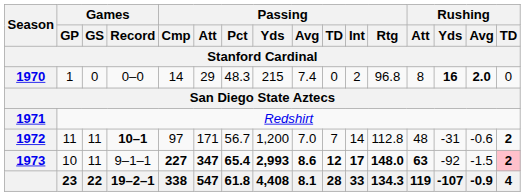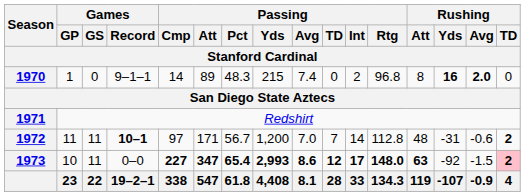(133, 77) 0–0 -> (133, 77) 9–1–1
(208, 77) 29 -> (208, 77) 89
(133, 160) 9–1–1 -> (133, 160) 0–0
